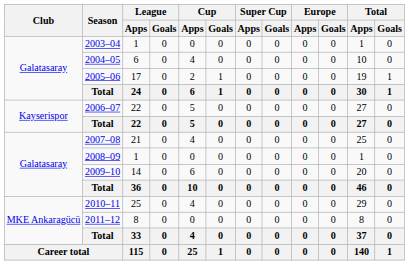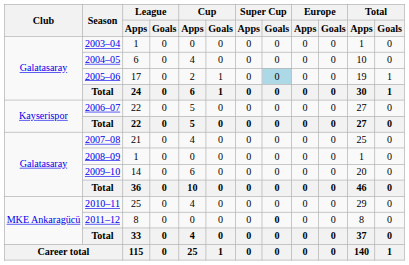(277, 76) no background -> (277, 76) lightblue background
(277, 220) normal -> (277, 220) bold
